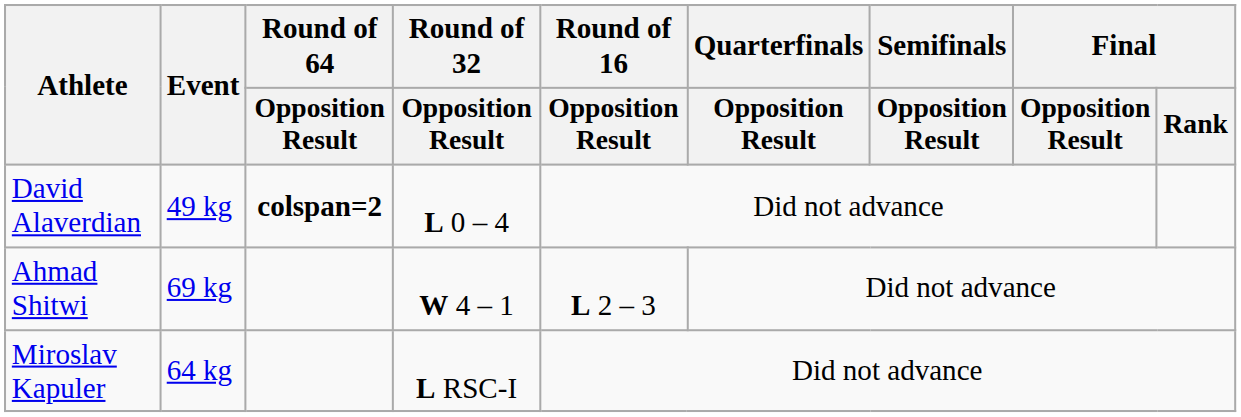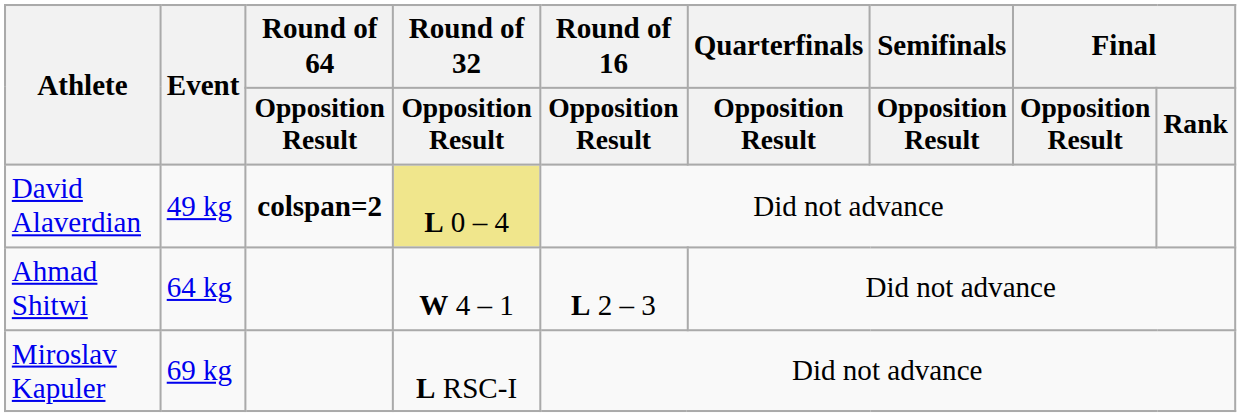(467, 223) no background -> (467, 223) khaki background
(199, 288) 69 kg -> (199, 288) 64 kg
(199, 370) 64 kg -> (199, 370) 69 kg
